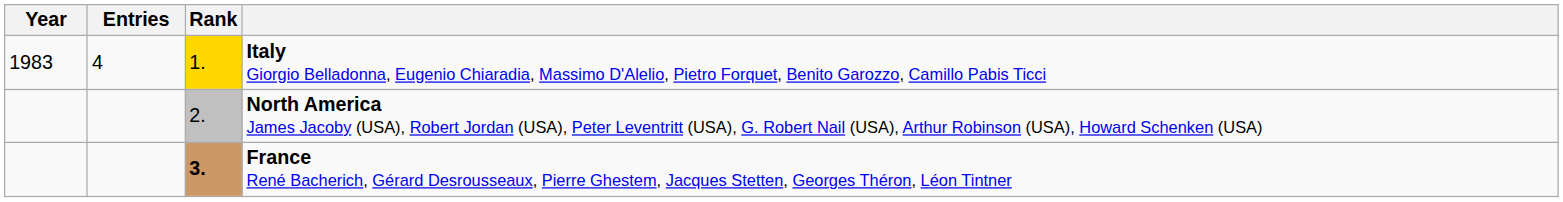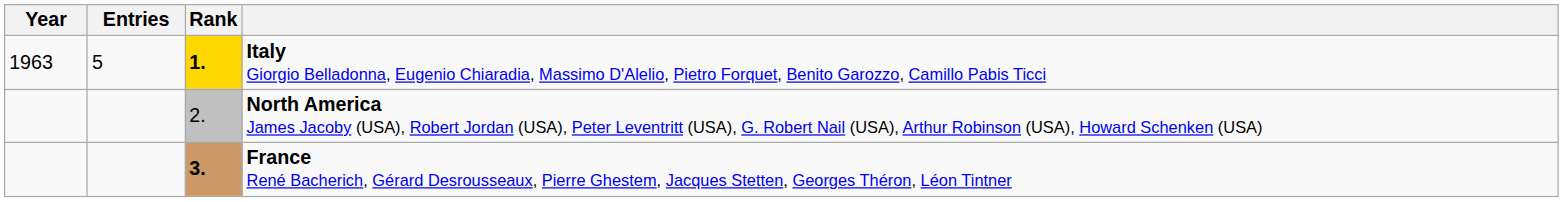(31, 62) 1983 -> (31, 62) 1963
(97, 62) 4 -> (97, 62) 5
(198, 62) normal -> (198, 62) bold
